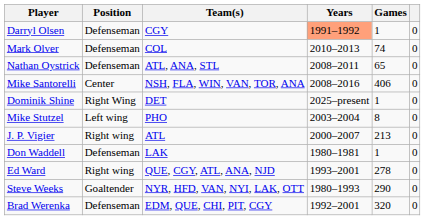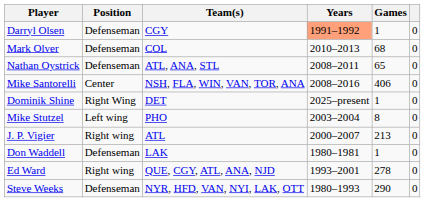(380, 48) 74 -> (380, 48) 68
(109, 188) Goaltender -> (112, 188) Defenseman
- row: (38, 205)
